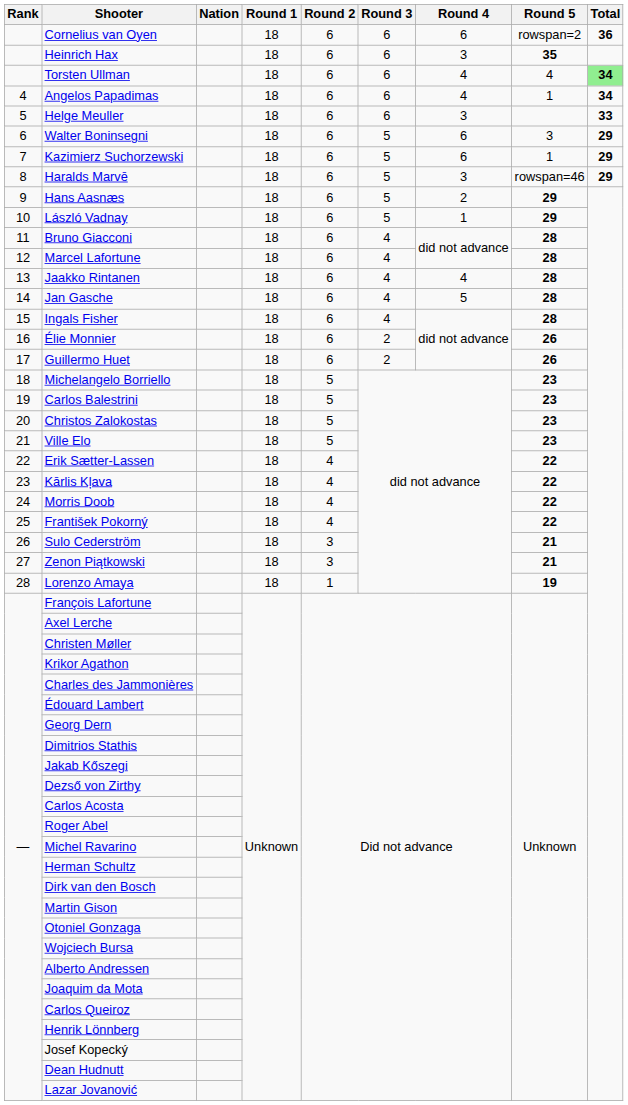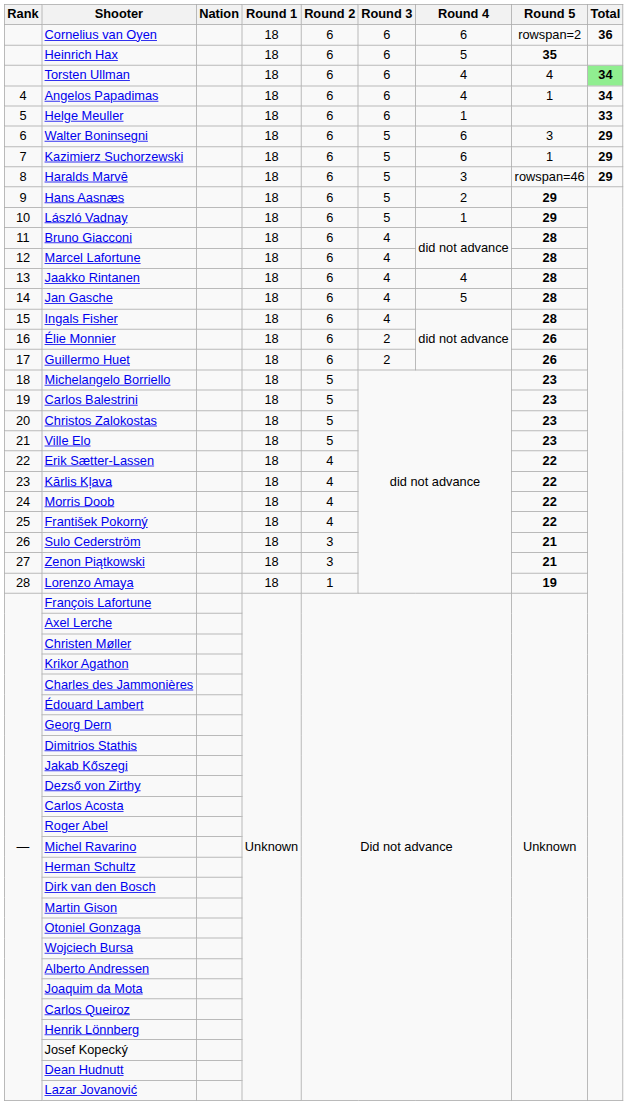(464, 55) 3 -> (464, 55) 5
(464, 116) 3 -> (464, 116) 1
